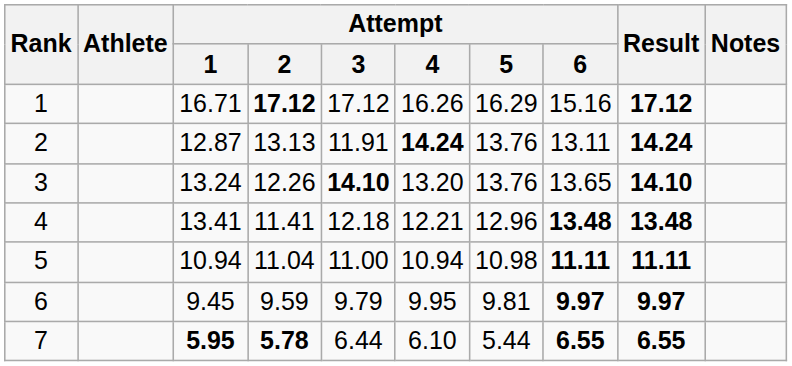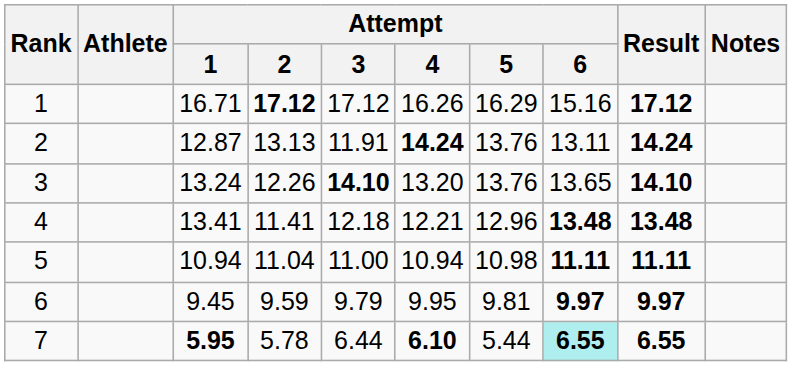(284, 340) bold -> (284, 340) normal
(432, 340) normal -> (432, 340) bold
(580, 340) no background -> (580, 340) paleturquoise background
